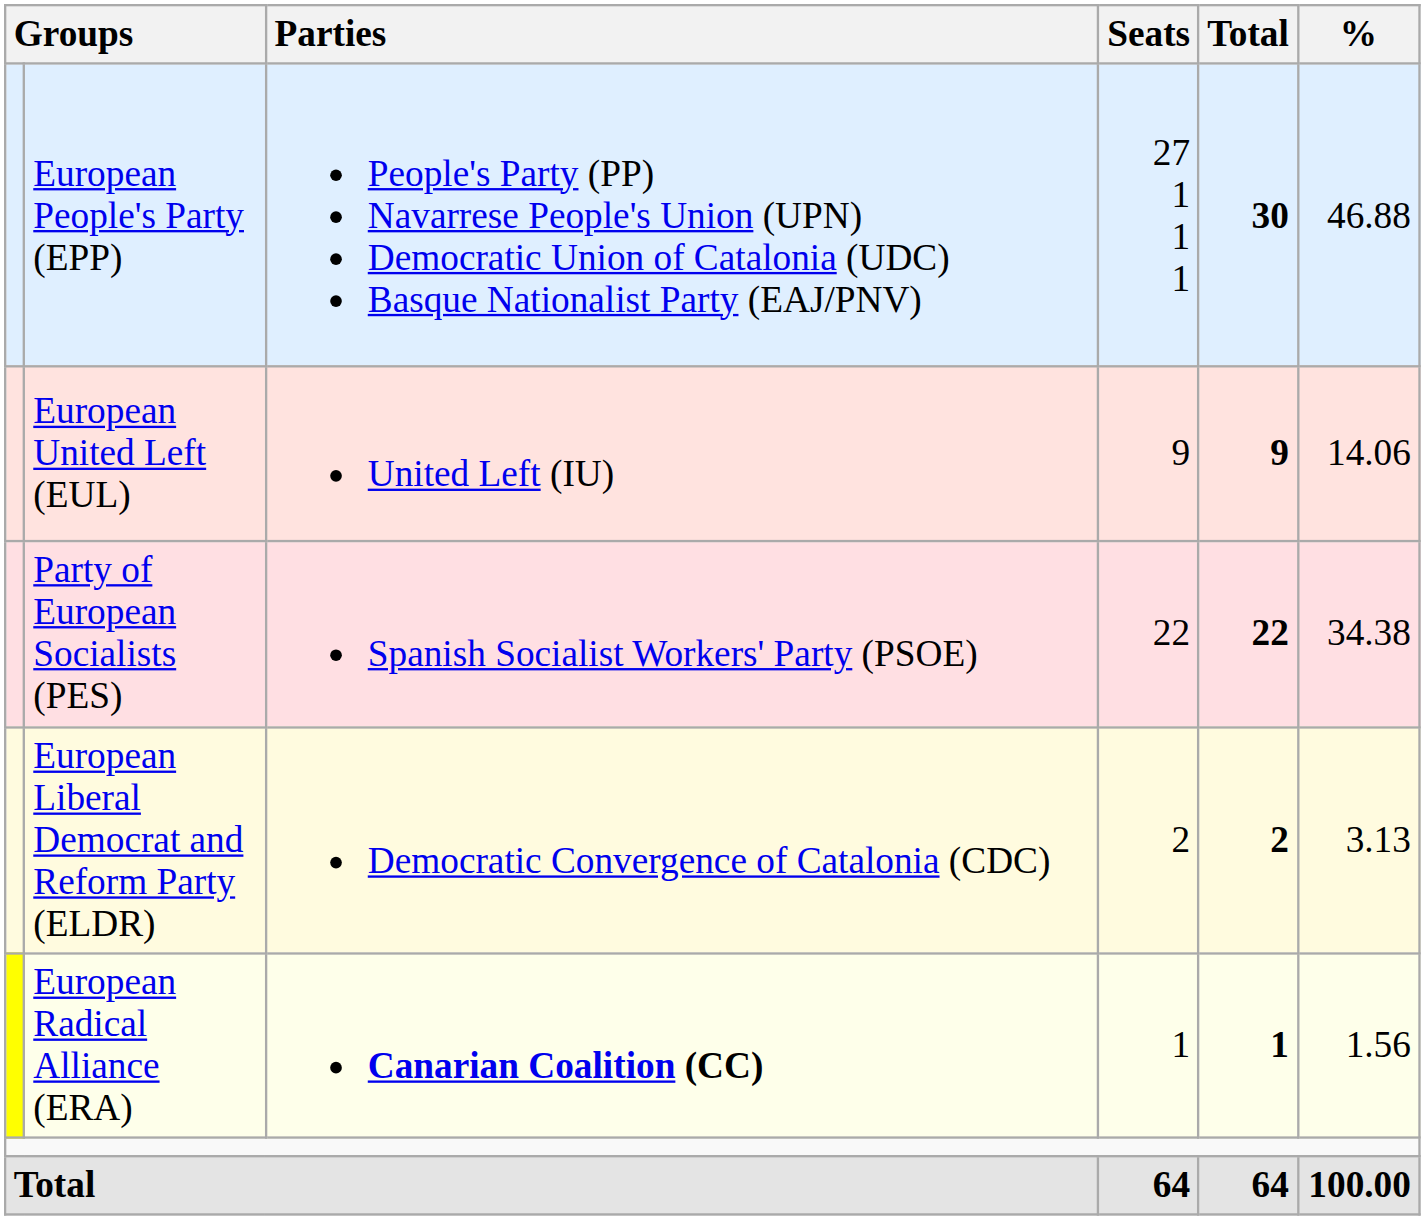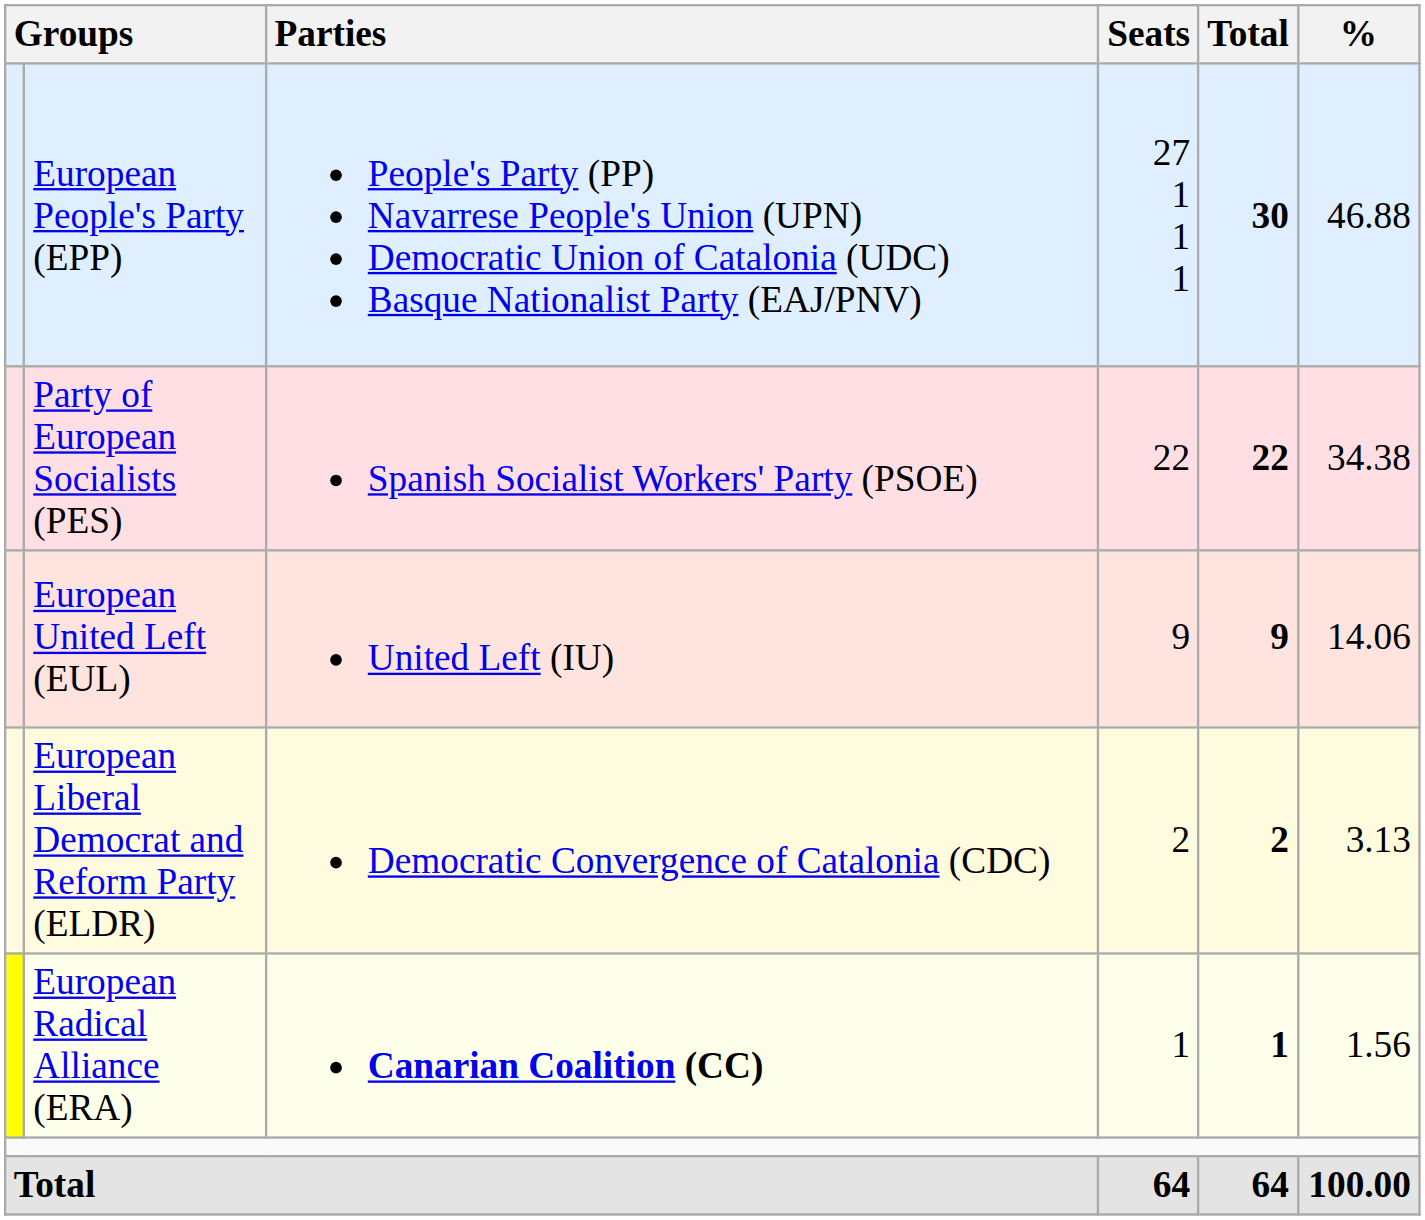rows swapped: (105, 633) <-> (120, 452)
